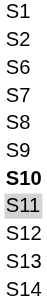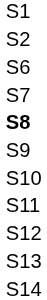(18, 122) normal -> (18, 122) bold
(24, 178) bold -> (24, 178) normal
(23, 206) lightgrey background -> (23, 206) no background
